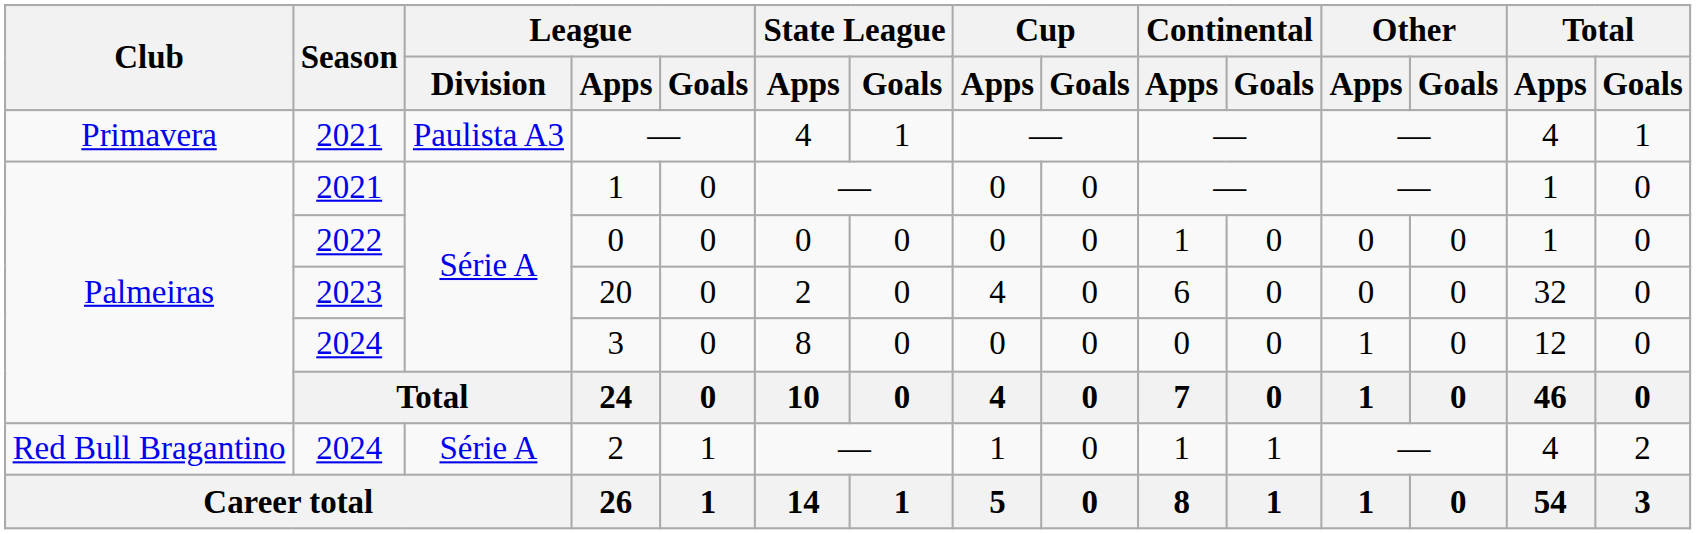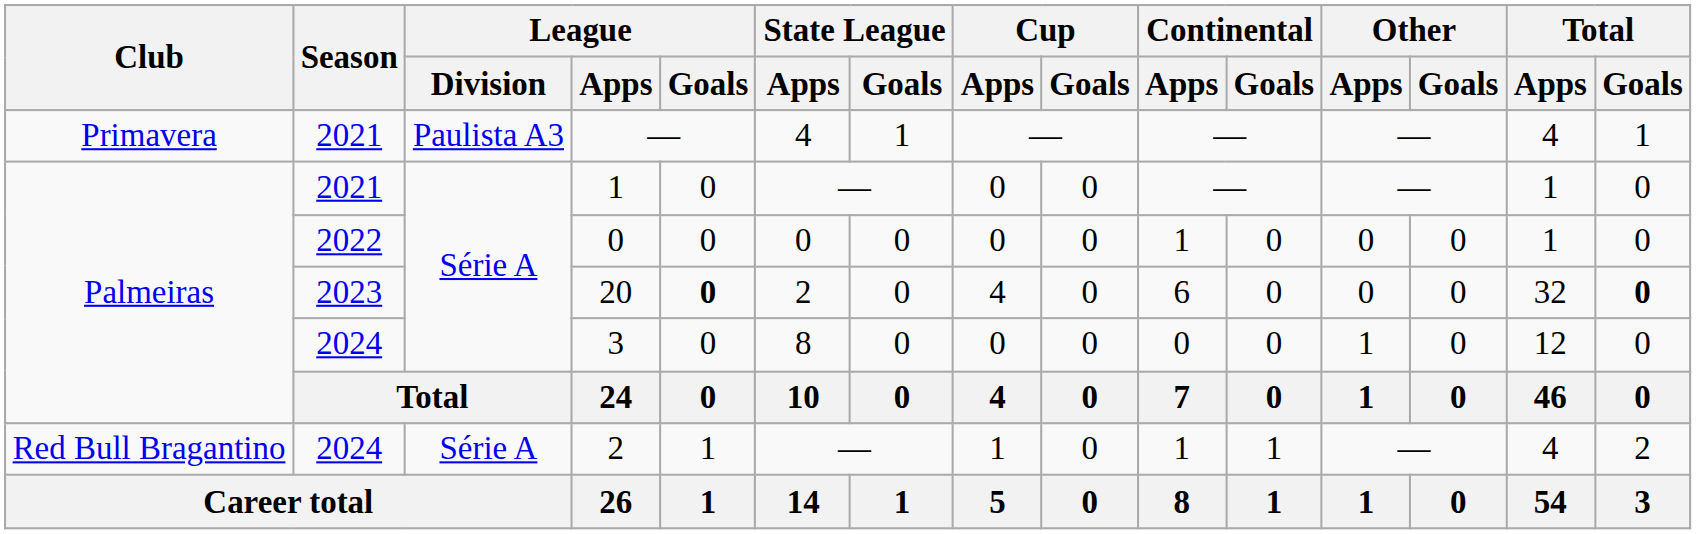(708, 291) normal -> (708, 291) bold
(1642, 291) normal -> (1642, 291) bold
